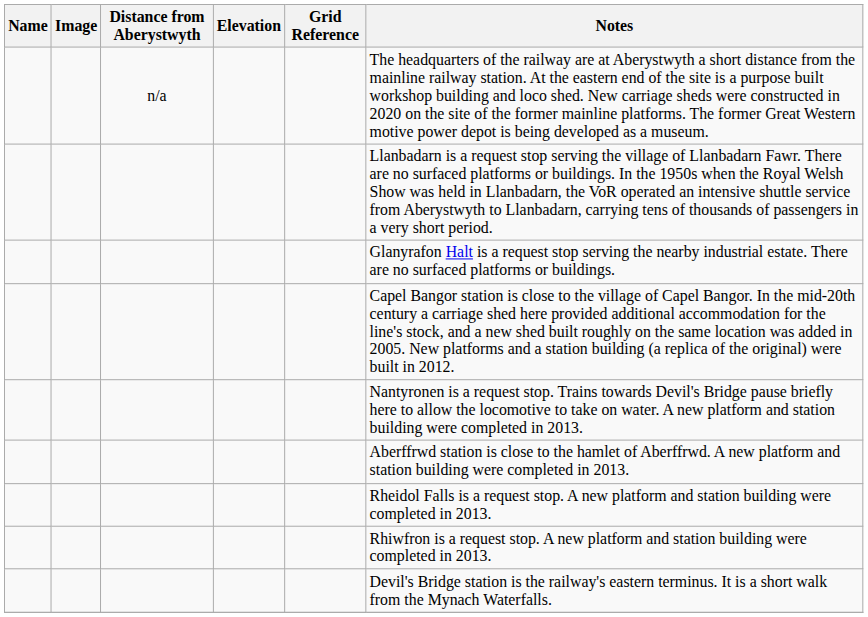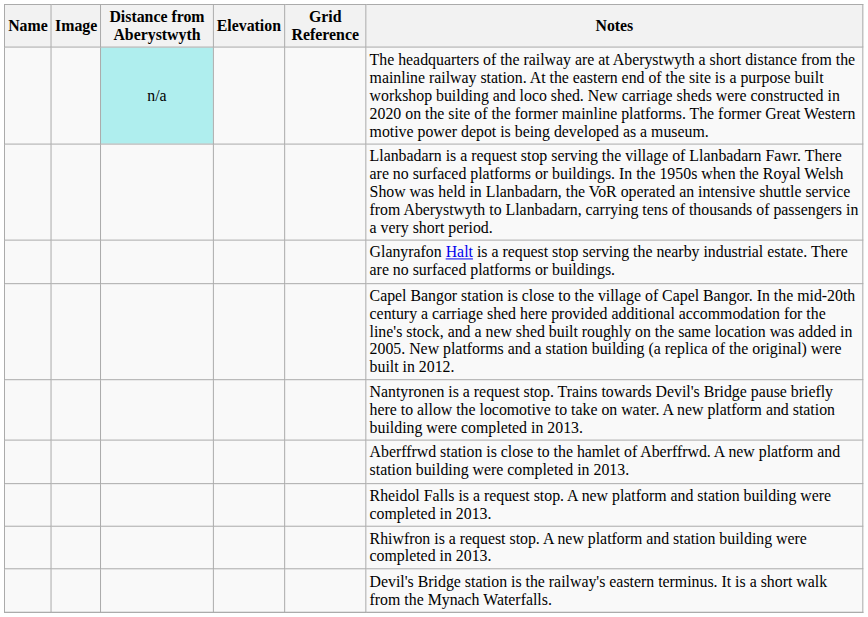(157, 95) no background -> (157, 95) paleturquoise background
